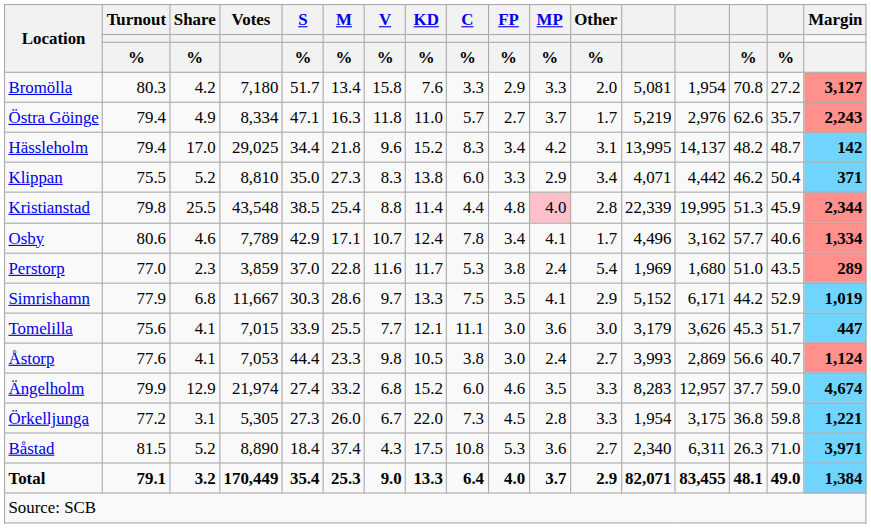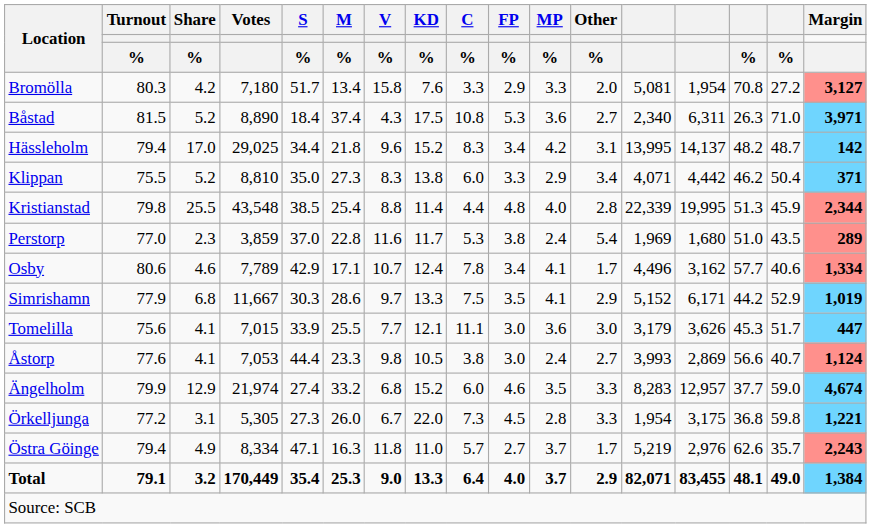rows swapped: (31, 448) <-> (54, 117)
(556, 207) pink background -> (556, 207) no background
rows swapped: (26, 237) <-> (37, 267)
